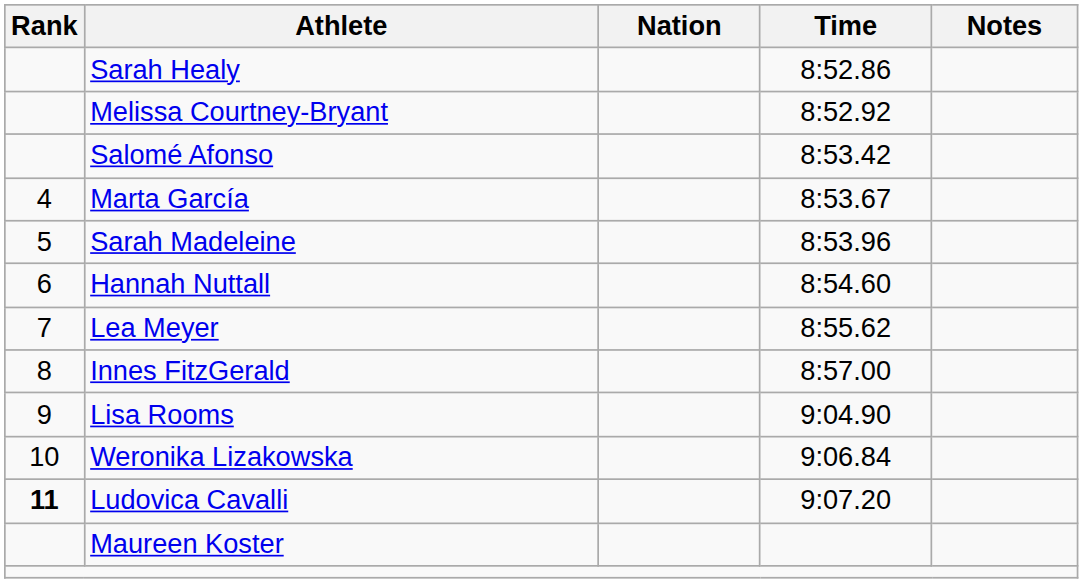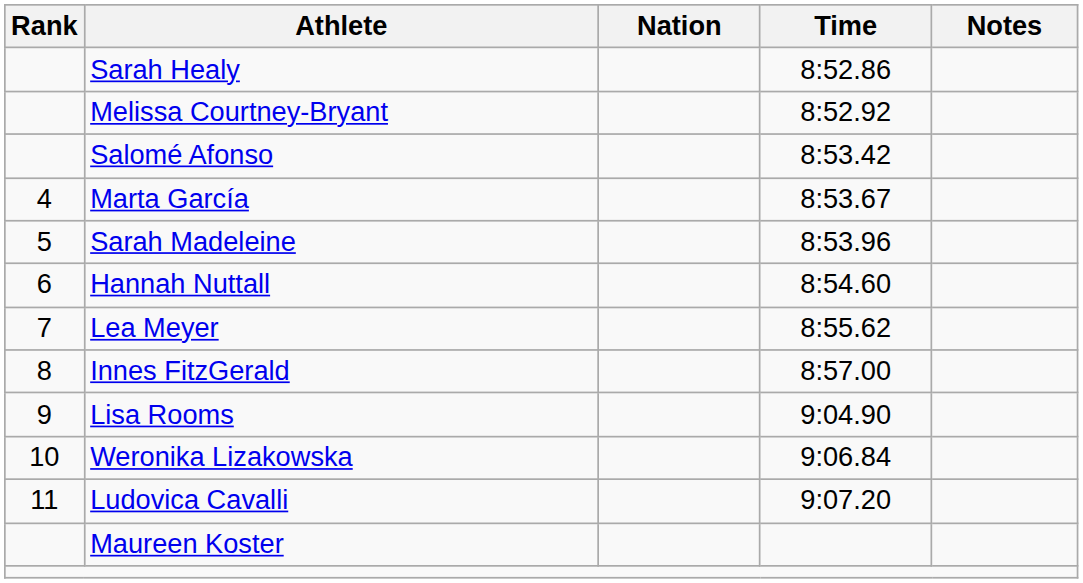(44, 500) bold -> (44, 500) normal
